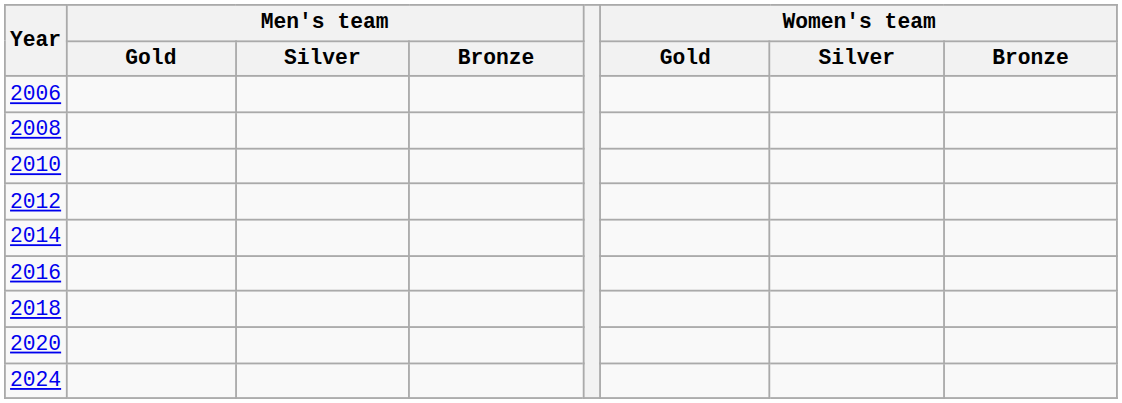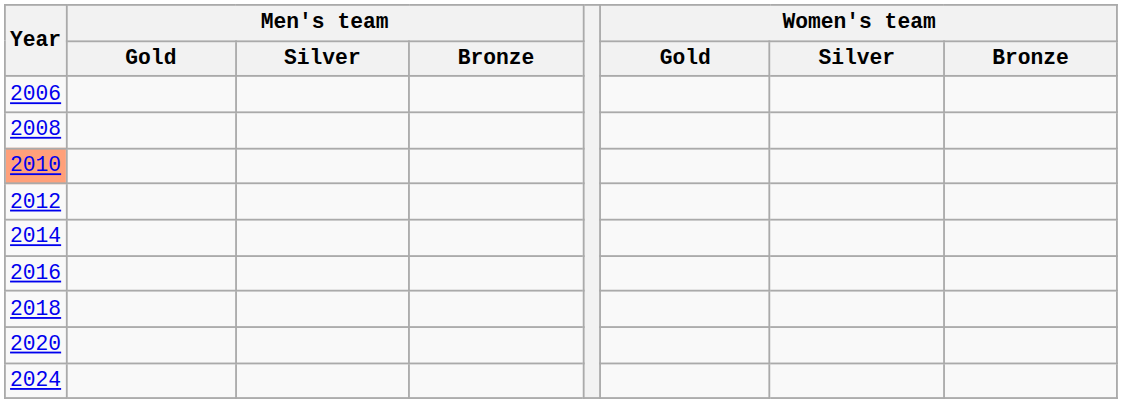(36, 166) no background -> (36, 166) lightsalmon background
